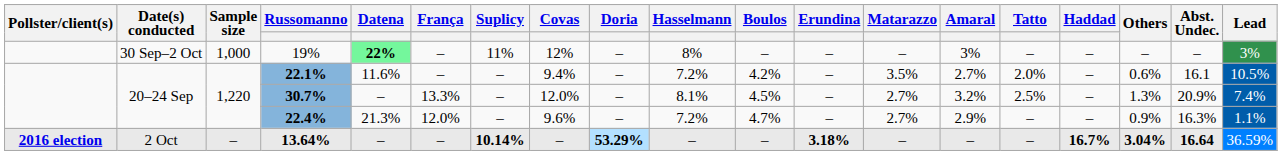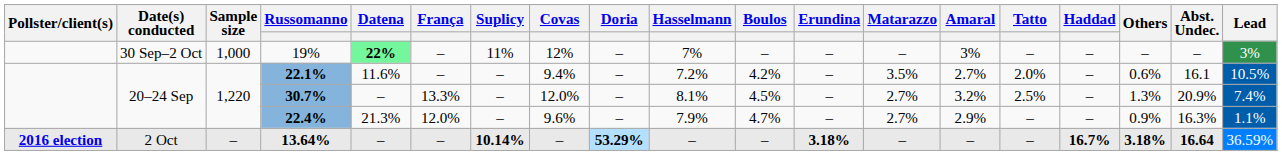(692, 52) 8% -> (692, 52) 7%
(692, 118) 7.2% -> (692, 118) 7.9%
(1145, 139) 3.04% -> (1145, 139) 3.18%
